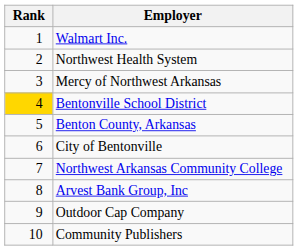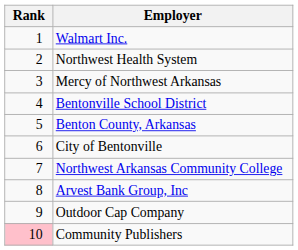(43, 103) gold background -> (43, 103) no background
(39, 234) no background -> (39, 234) pink background
